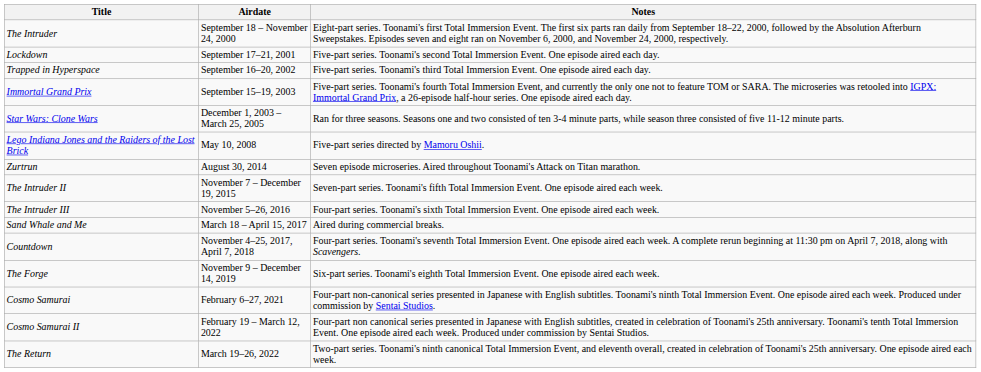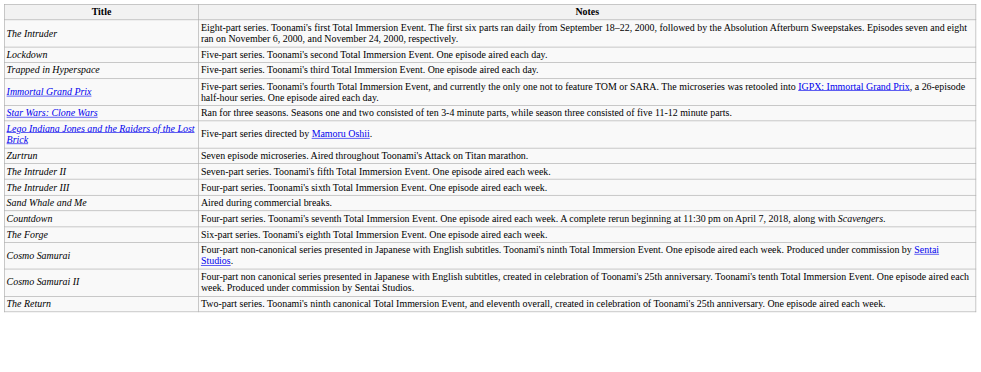- column: (255, 12)
